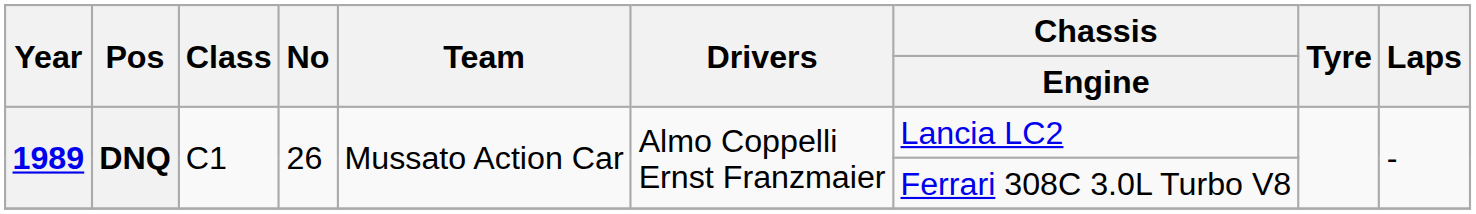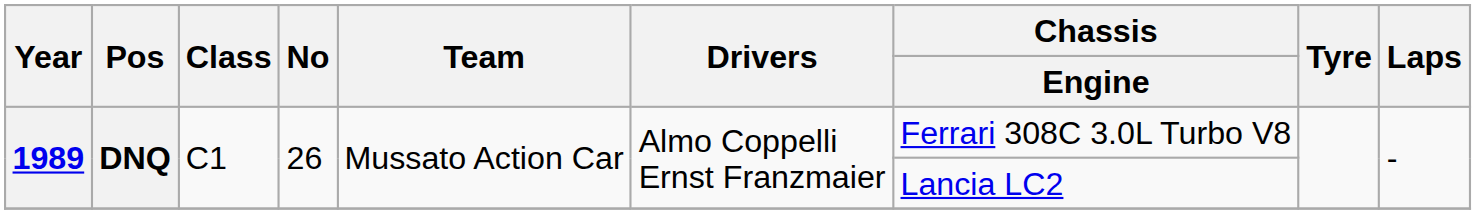(982, 133) Lancia LC2 -> (1096, 133) Ferrari 308C 3.0L Turbo V8
(1096, 184) Ferrari 308C 3.0L Turbo V8 -> (982, 184) Lancia LC2
